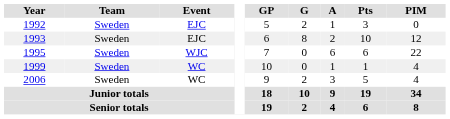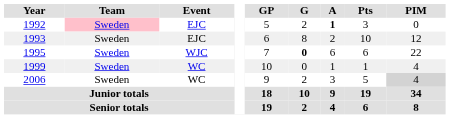(112, 24) no background -> (112, 24) pink background
(332, 24) normal -> (332, 24) bold
(304, 52) normal -> (304, 52) bold
(416, 80) no background -> (416, 80) lightgrey background
